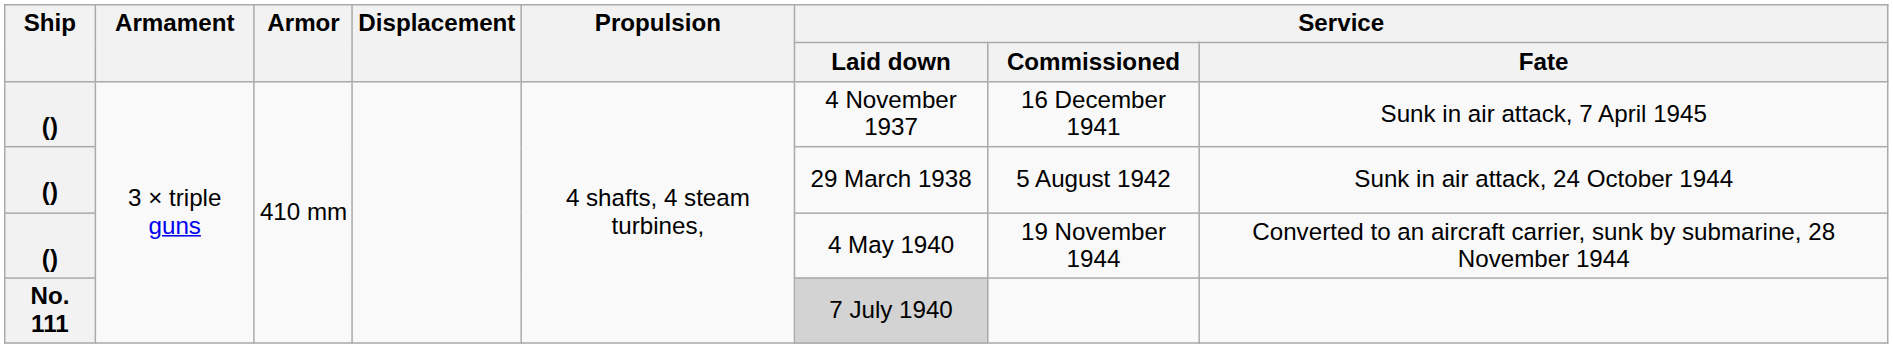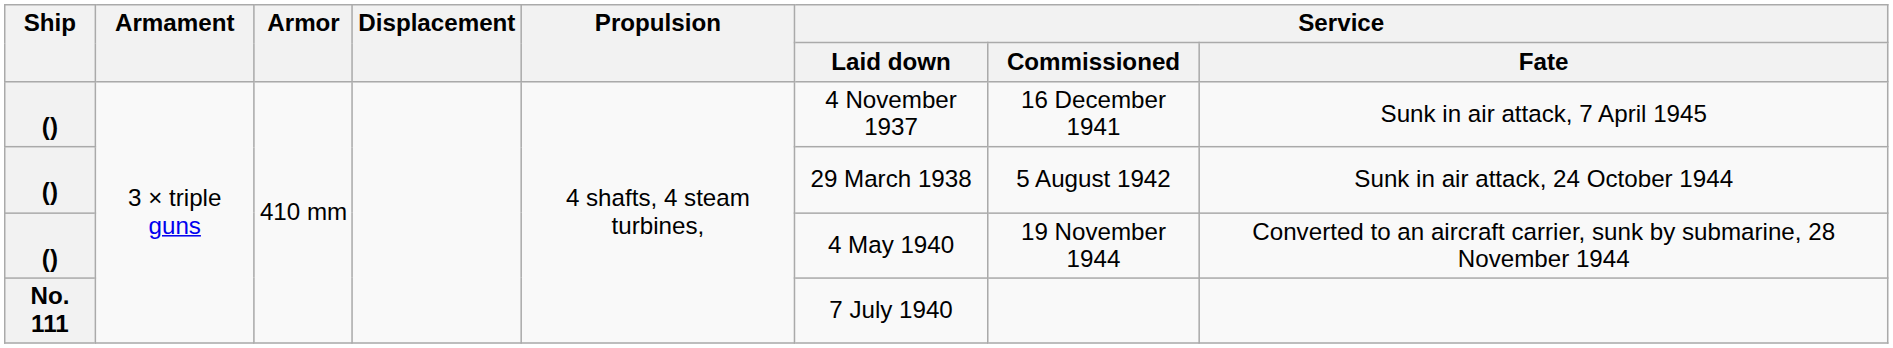(891, 310) lightgrey background -> (891, 310) no background
